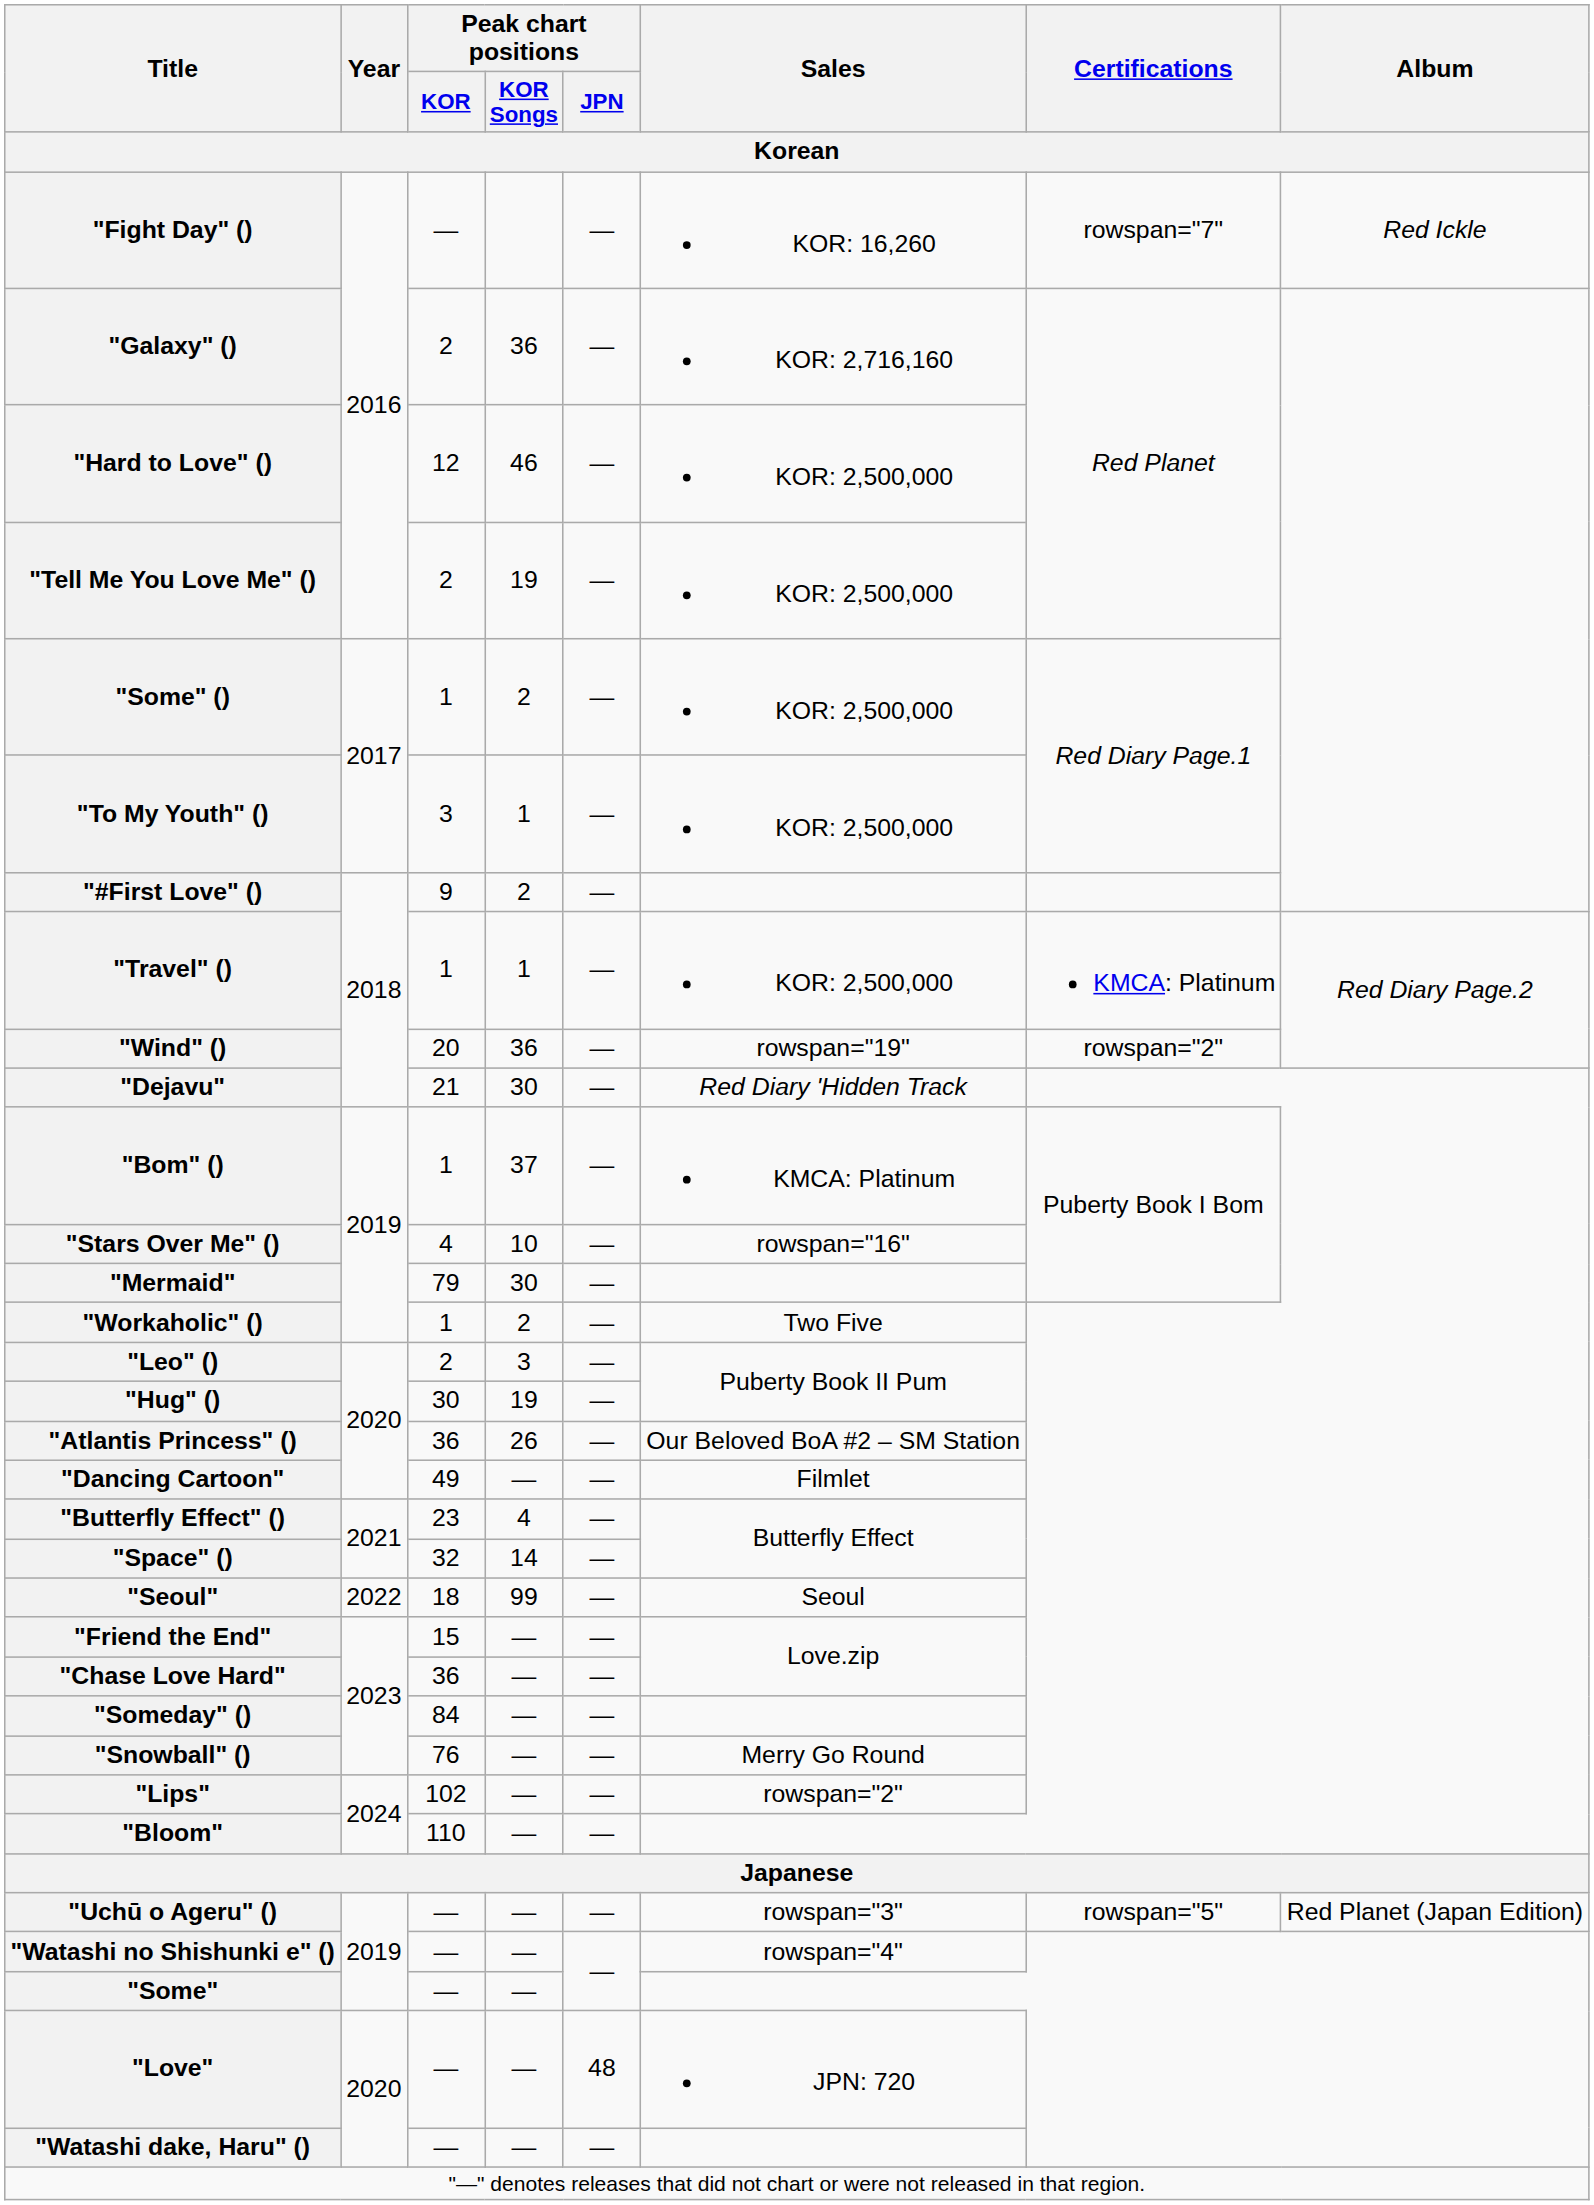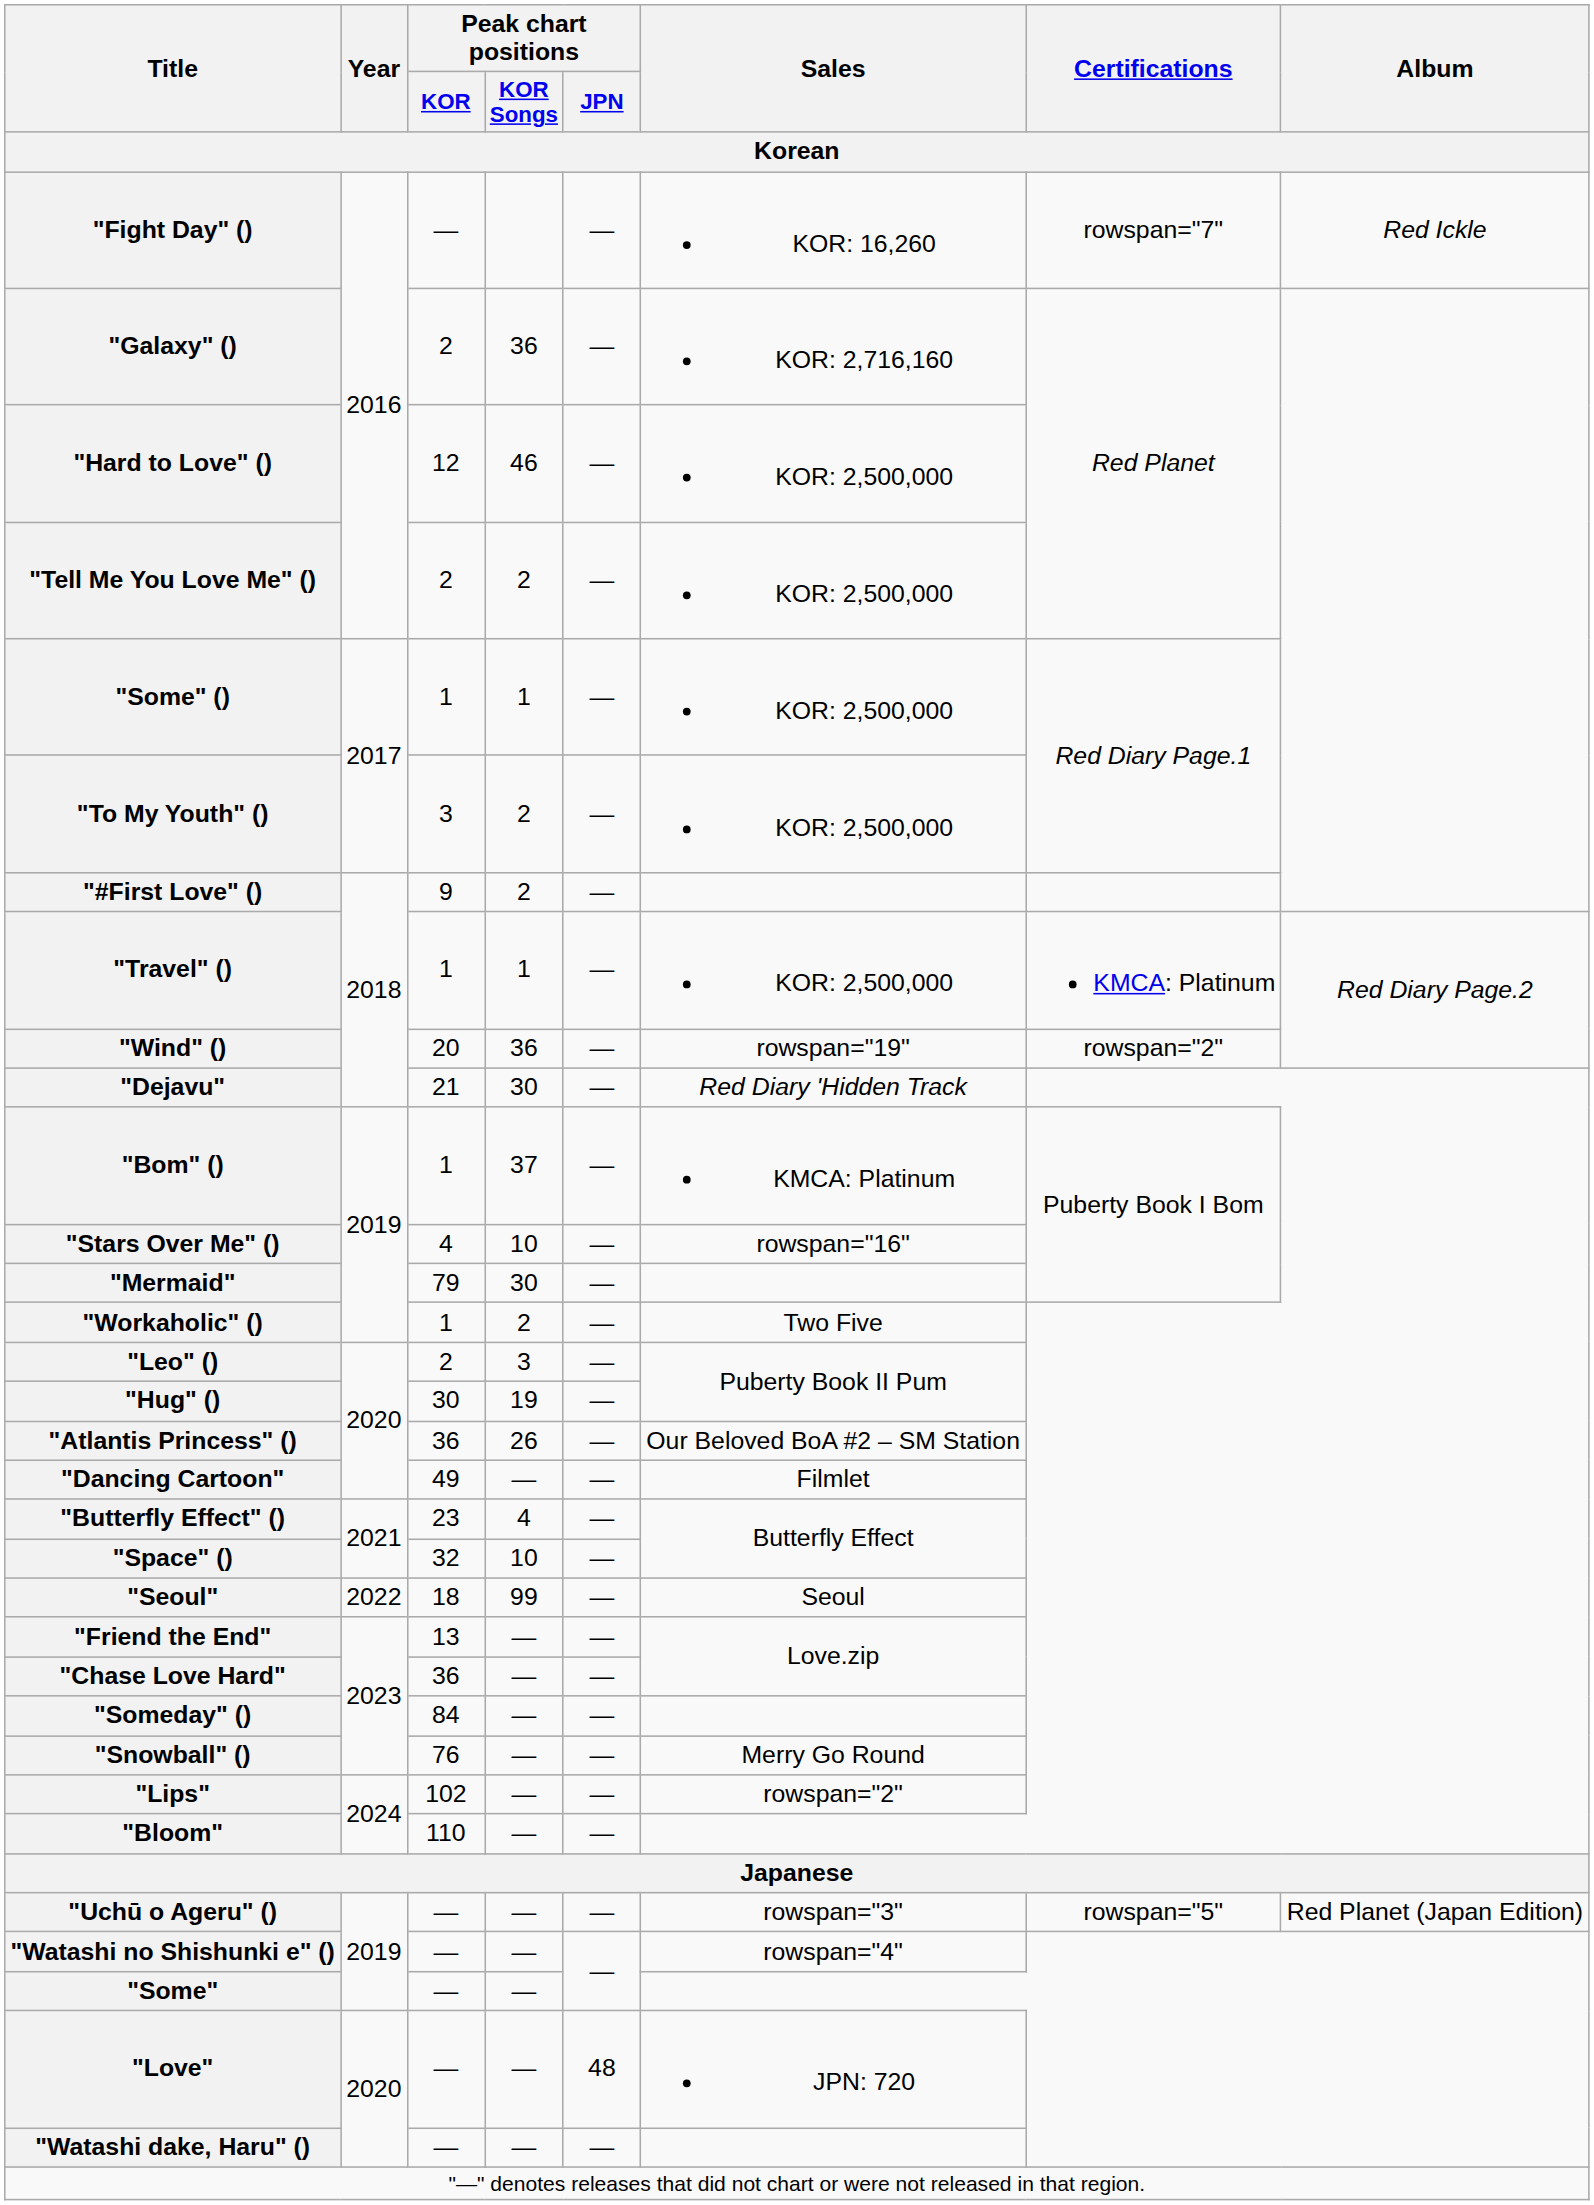(524, 580) 19 -> (524, 580) 2
(524, 696) 2 -> (524, 696) 1
(524, 813) 1 -> (524, 813) 2
(524, 1558) 14 -> (524, 1558) 10
(446, 1636) 15 -> (446, 1636) 13
